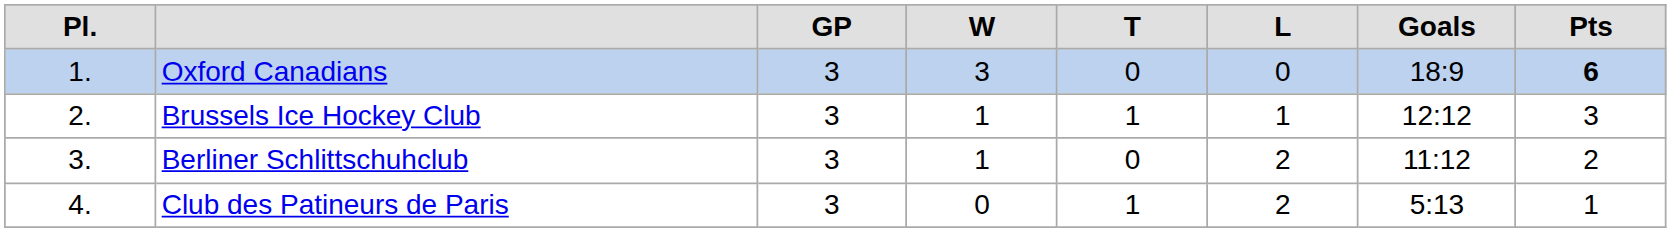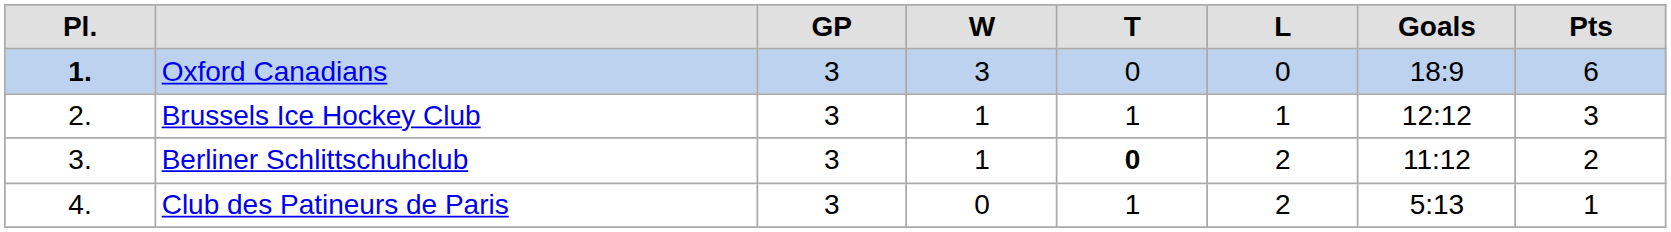(80, 71) normal -> (80, 71) bold
(1591, 71) bold -> (1591, 71) normal
(1132, 159) normal -> (1132, 159) bold
